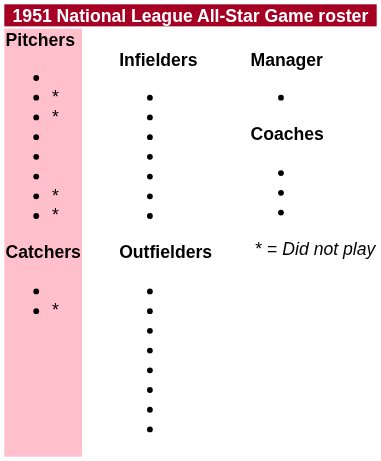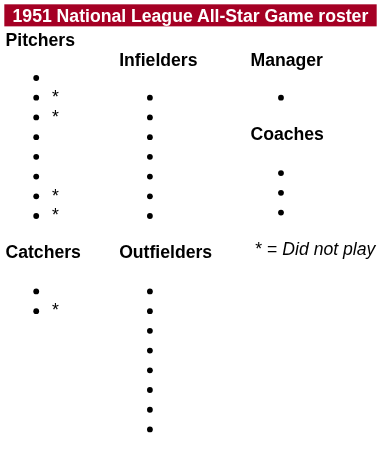(43, 175) pink background -> (43, 175) no background
